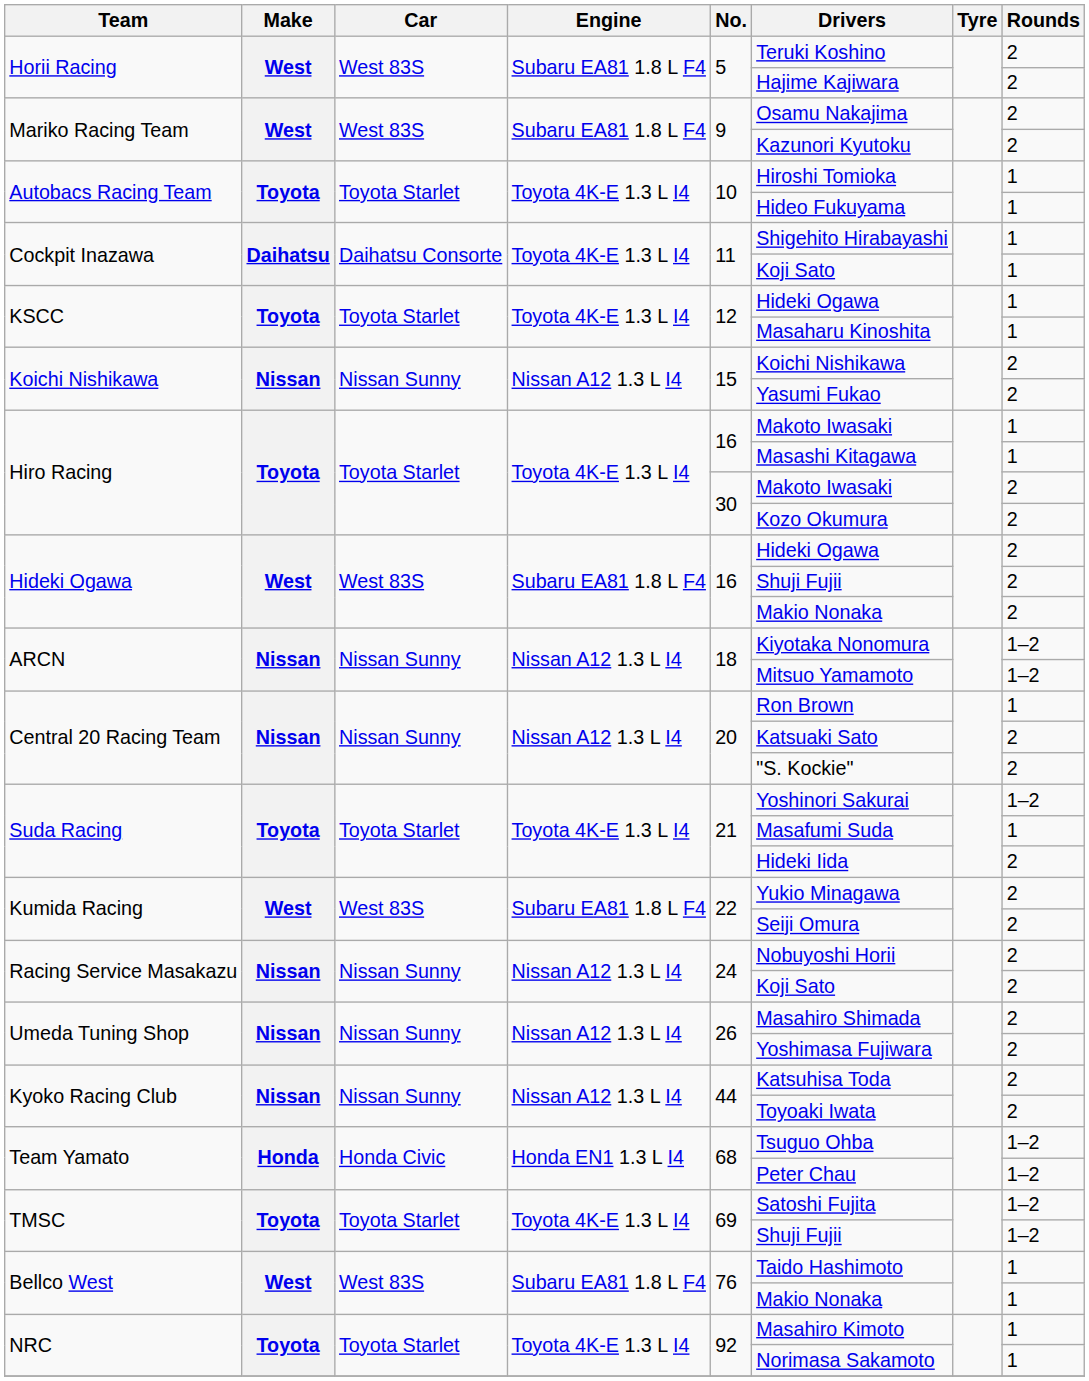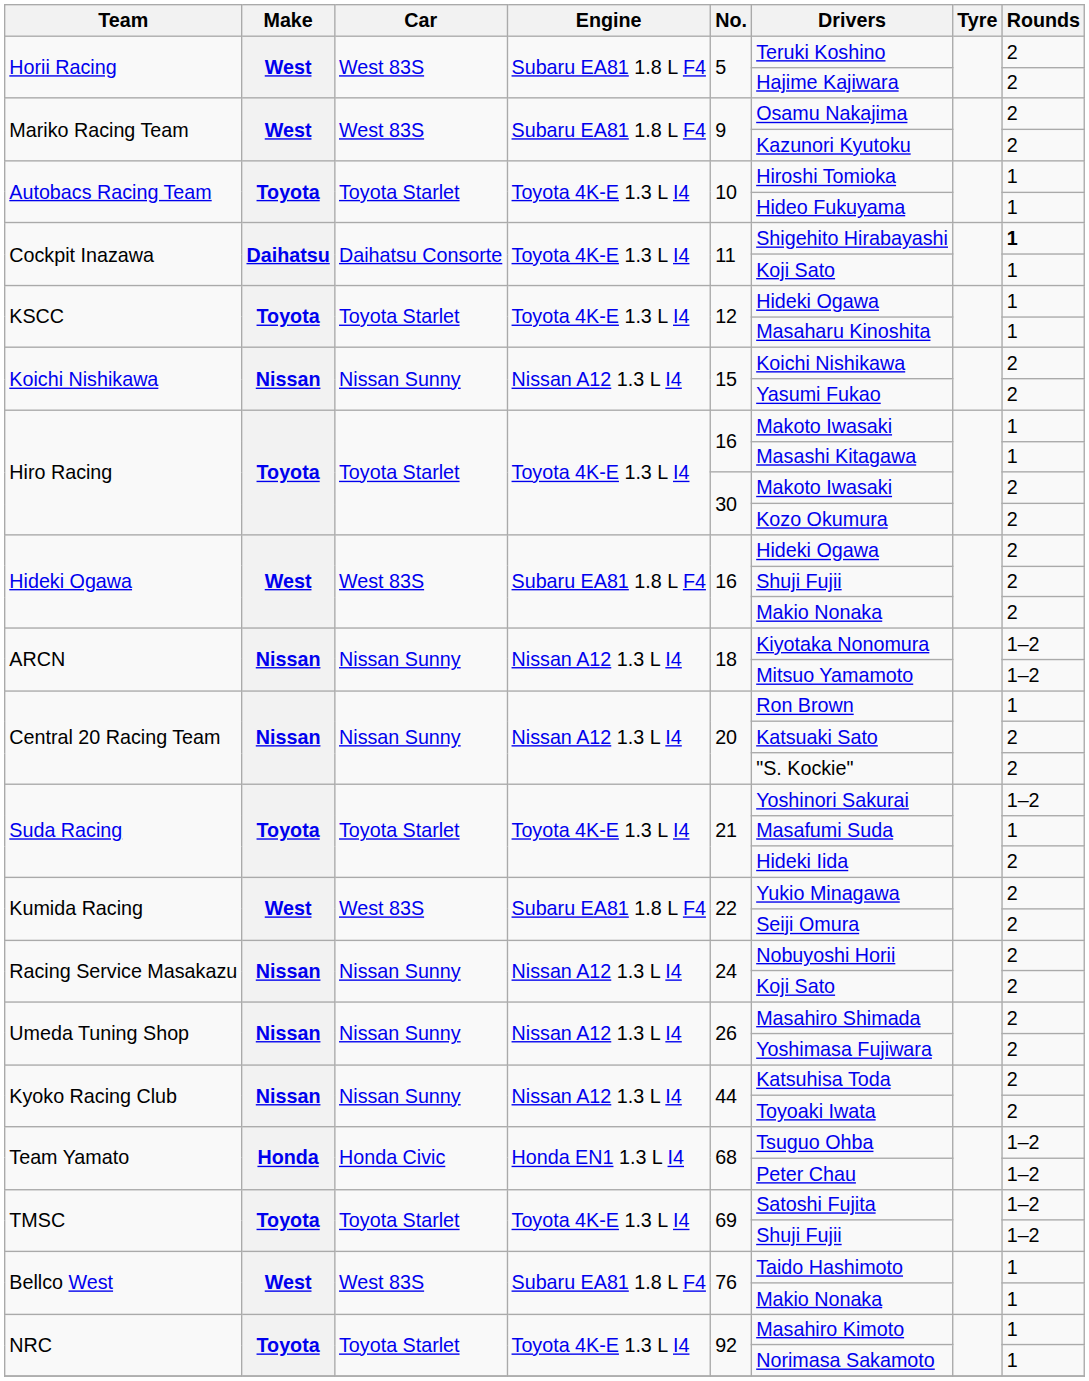(1012, 239) normal -> (1012, 239) bold
